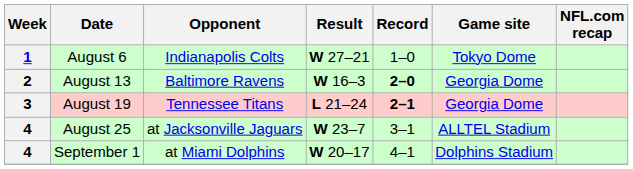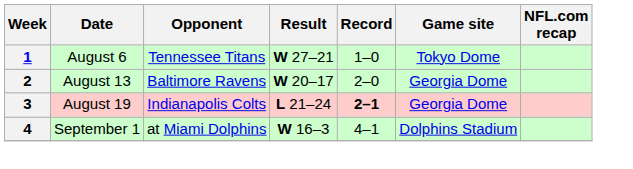(225, 57) Indianapolis Colts -> (207, 57) Tennessee Titans
(339, 81) W 16–3 -> (304, 81) W 20–17
(402, 81) bold -> (366, 81) normal
(225, 104) Tennessee Titans -> (207, 104) Indianapolis Colts
- row: (97, 128)
(339, 152) W 20–17 -> (304, 128) W 16–3
